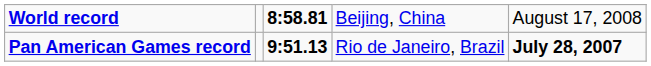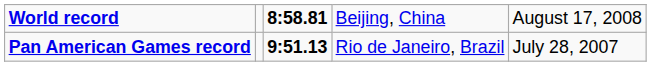(567, 46) bold -> (565, 46) normal
